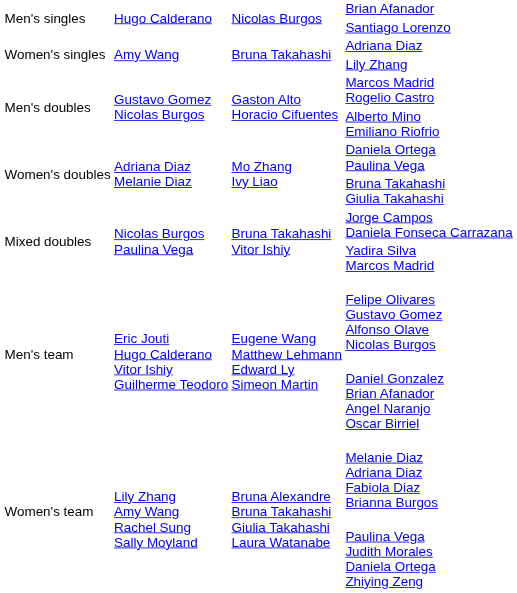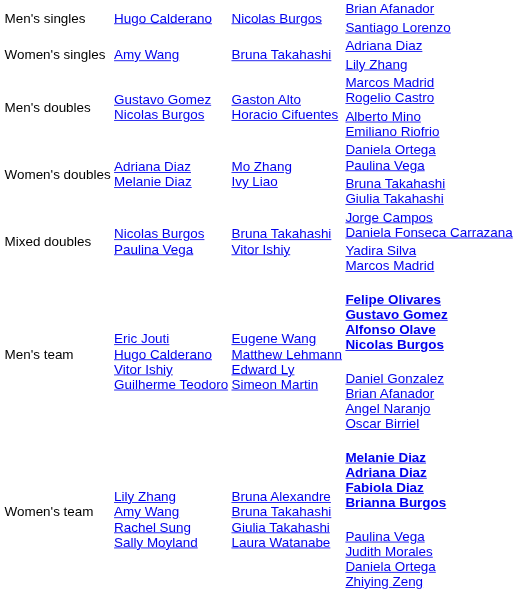(394, 322) normal -> (397, 322) bold
(392, 480) normal -> (396, 480) bold
